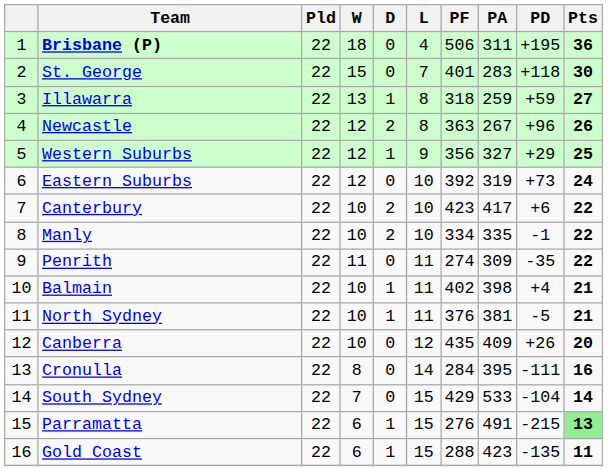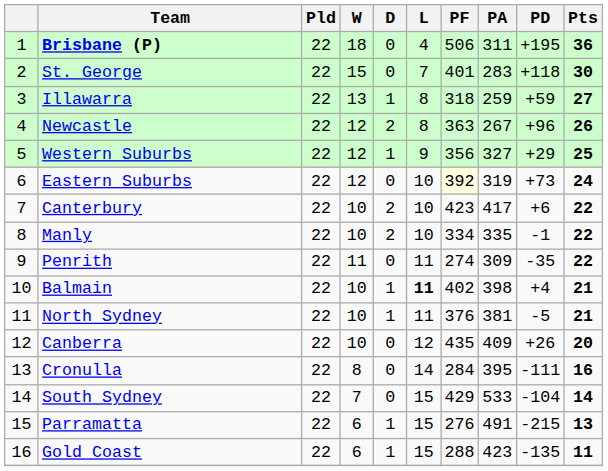(459, 181) no background -> (459, 181) lightyellow background
(424, 289) normal -> (424, 289) bold
(583, 425) lightgreen background -> (583, 425) no background
